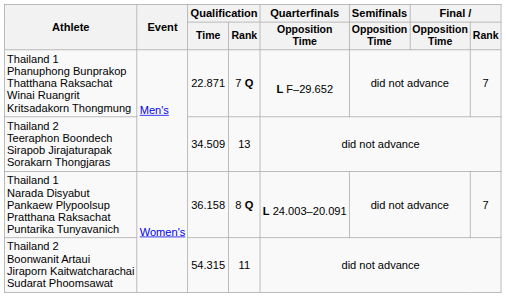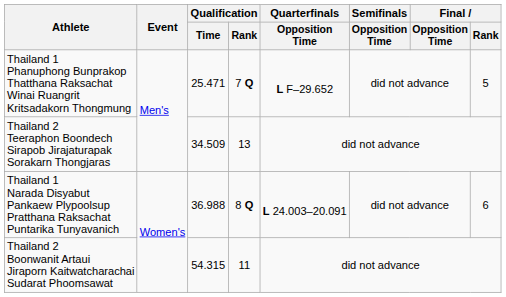(208, 84) 22.871 -> (208, 84) 25.471
(486, 84) 7 -> (486, 84) 5
(208, 205) 36.158 -> (208, 205) 36.988
(486, 205) 7 -> (486, 205) 6
